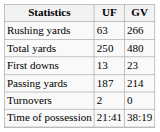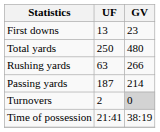rows swapped: (33, 65) <-> (39, 30)
(130, 100) no background -> (130, 100) lightgrey background
